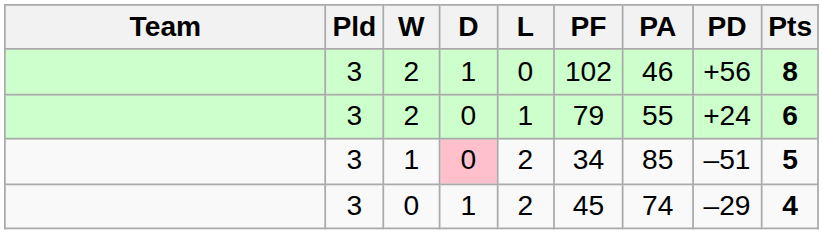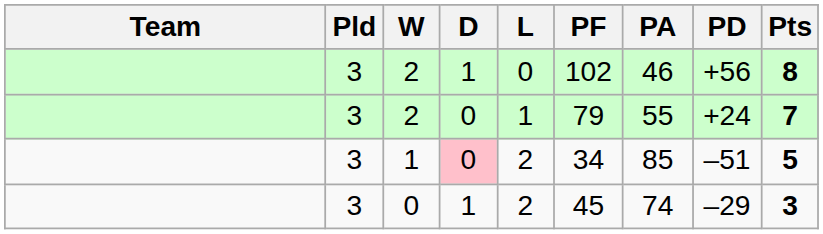(790, 116) 6 -> (790, 116) 7
(790, 205) 4 -> (790, 205) 3
